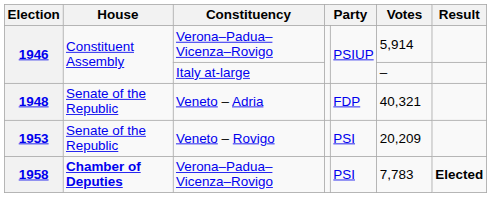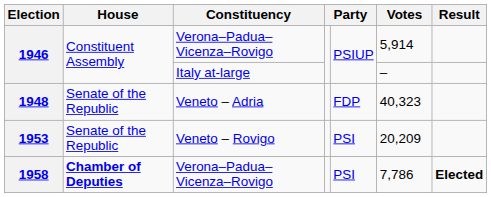(400, 101) 40,321 -> (400, 101) 40,323
(397, 174) 7,783 -> (397, 174) 7,786
